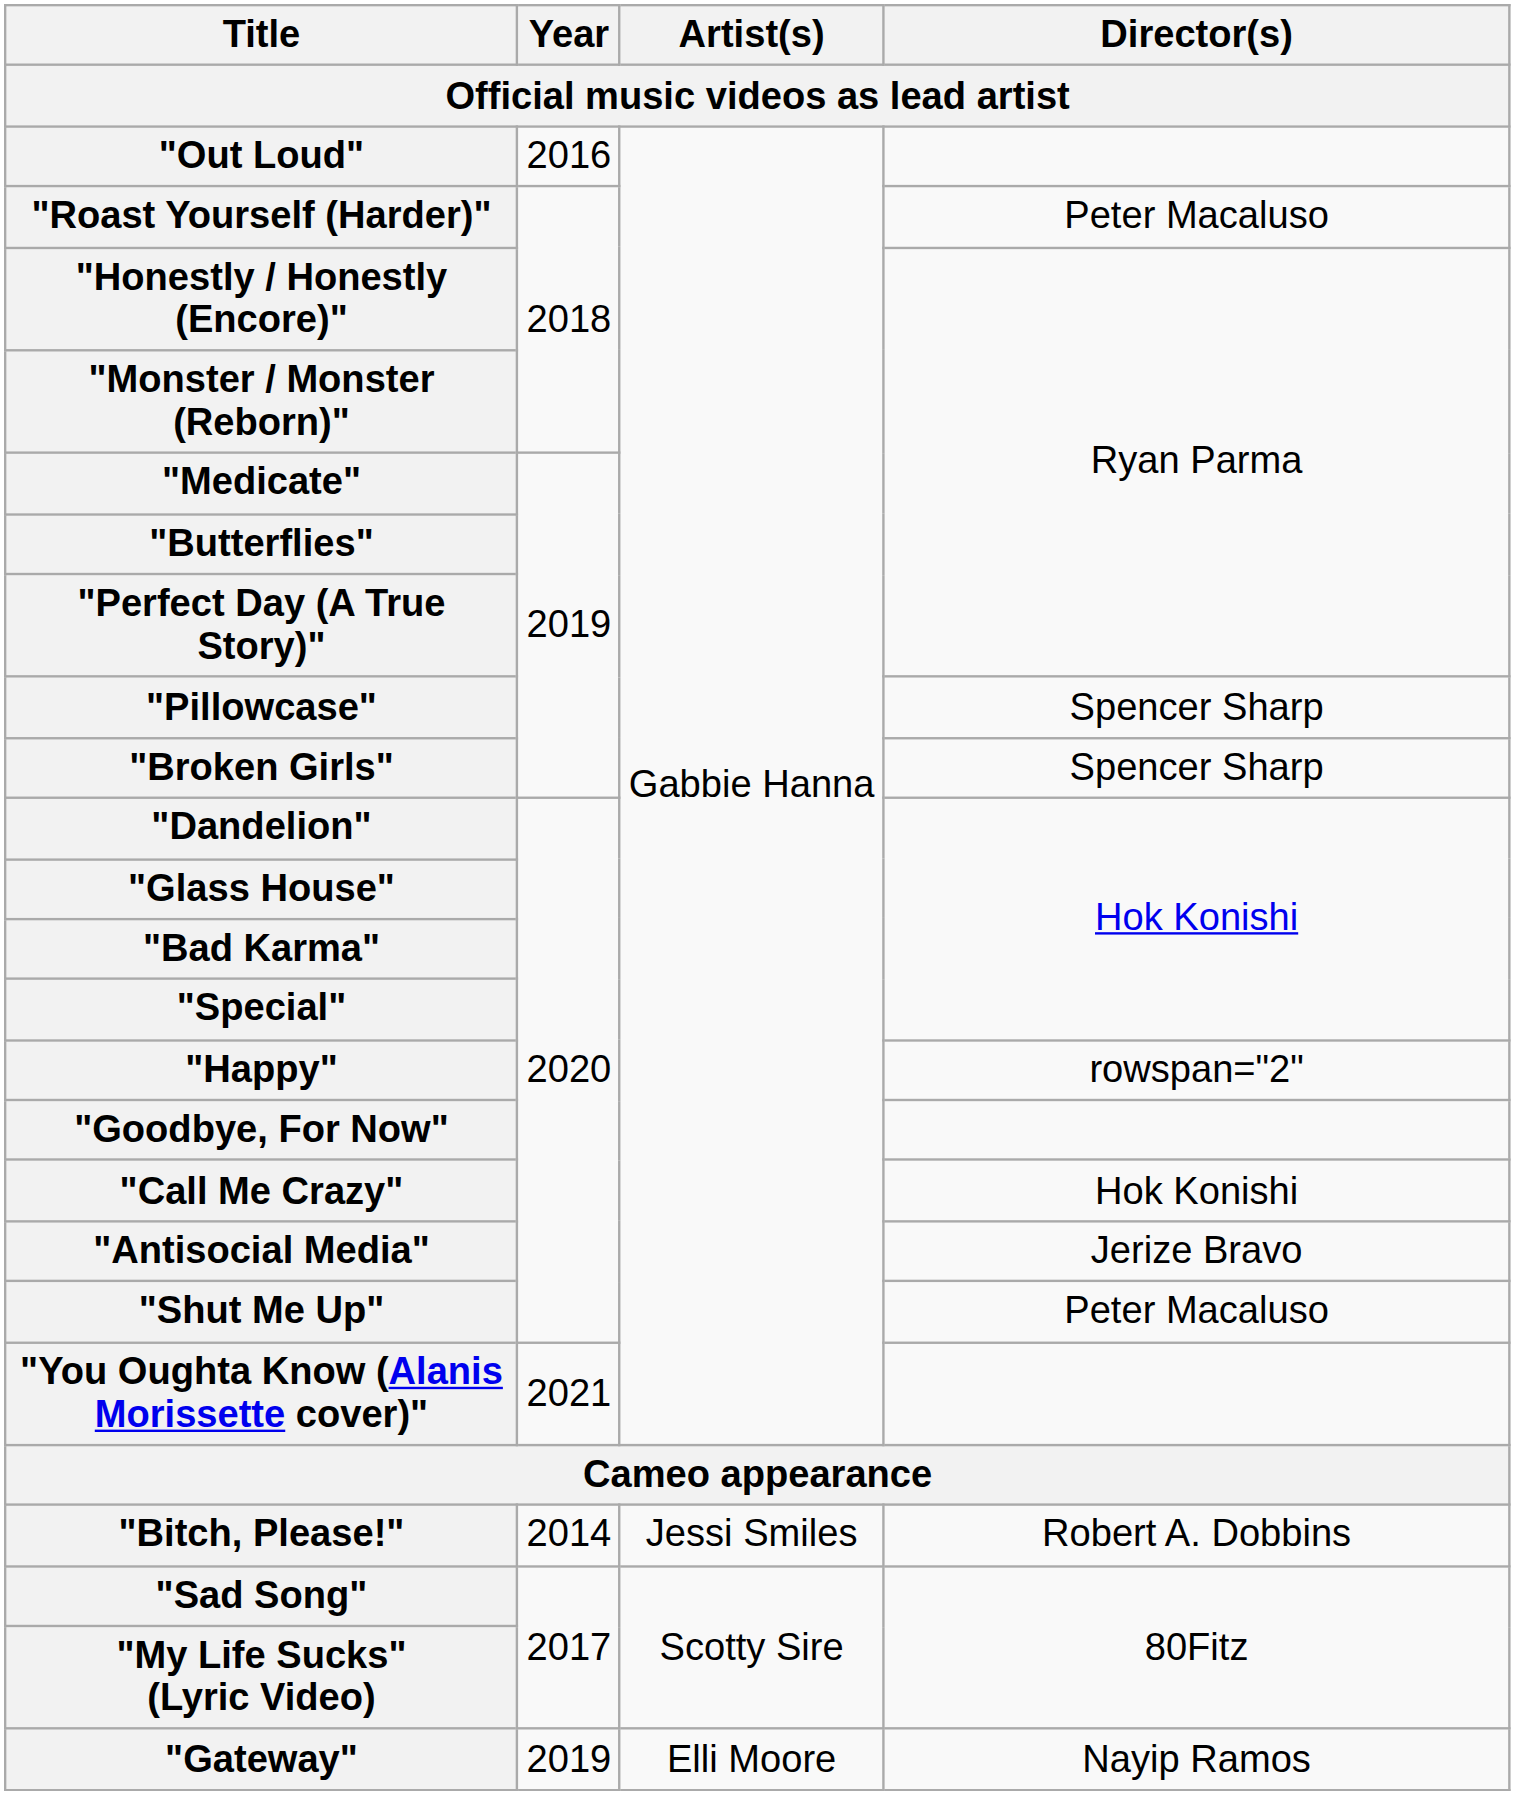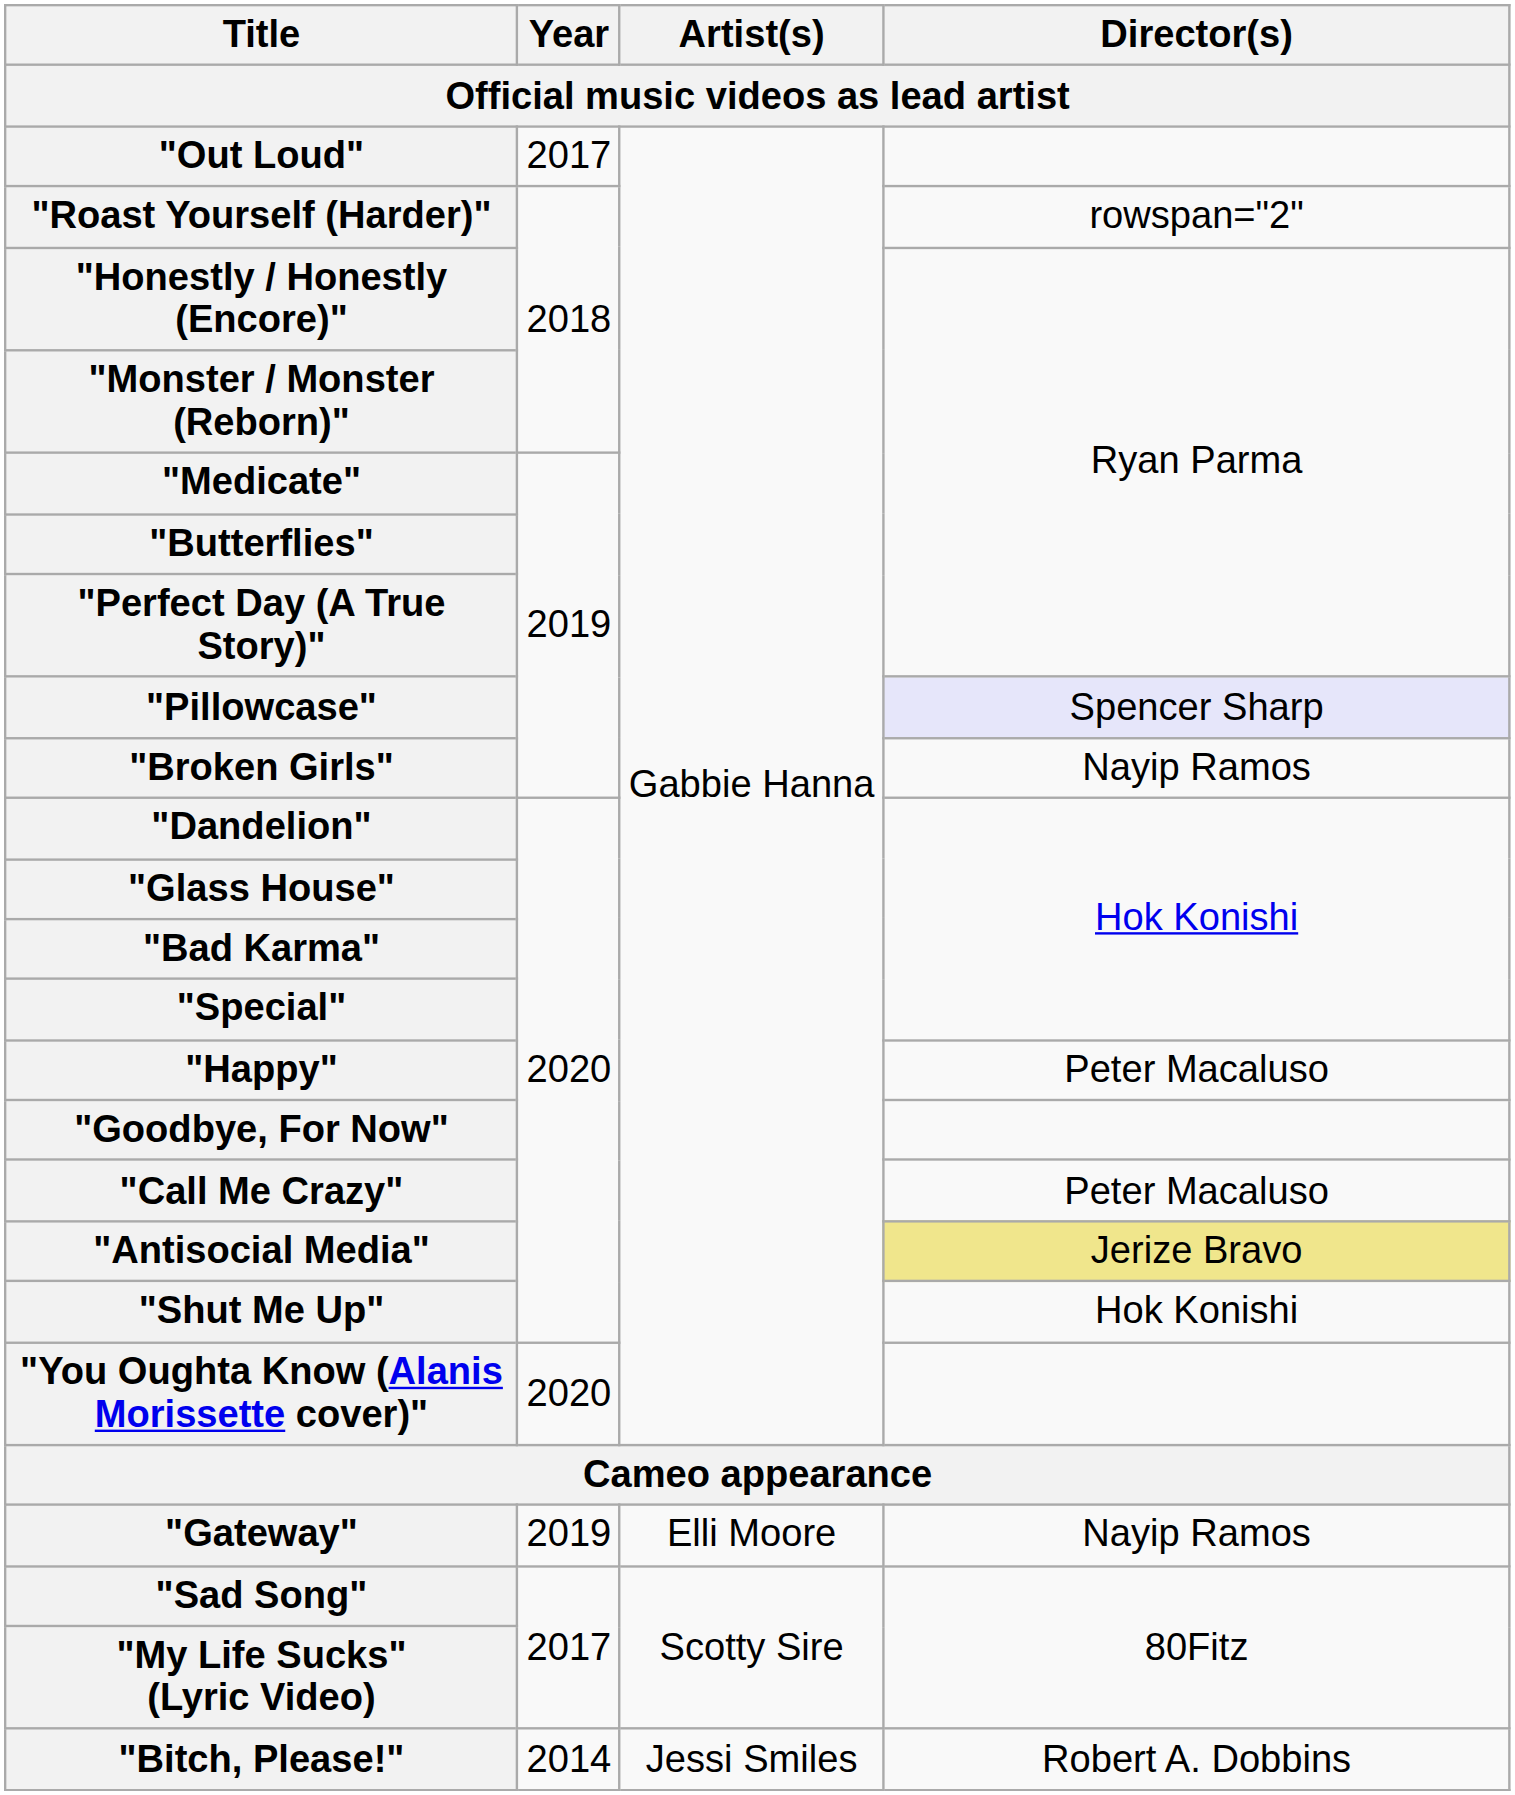(569, 155) 2016 -> (569, 155) 2017
(1197, 215) Peter Macaluso -> (1197, 215) rowspan="2"
(1197, 706) no background -> (1197, 706) lavender background
(1197, 767) Spencer Sharp -> (1197, 767) Nayip Ramos
(1197, 1069) rowspan="2" -> (1197, 1069) Peter Macaluso
(1197, 1189) Hok Konishi -> (1197, 1189) Peter Macaluso
(1197, 1250) no background -> (1197, 1250) khaki background
(1197, 1310) Peter Macaluso -> (1197, 1310) Hok Konishi
(569, 1392) 2021 -> (569, 1392) 2020
rows swapped: (261, 1534) <-> (261, 1758)
